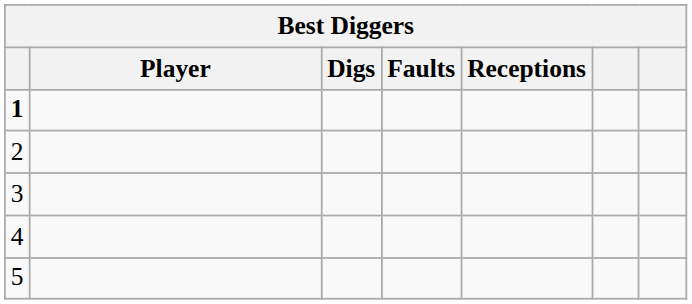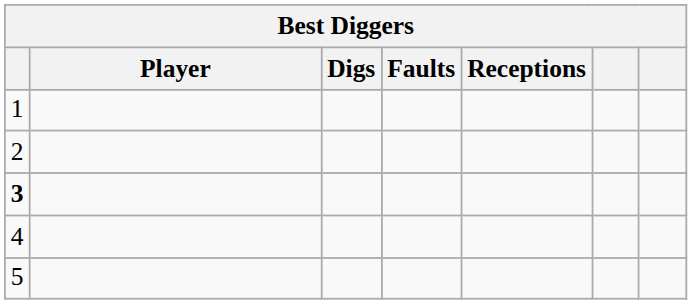(17, 109) bold -> (17, 109) normal
(17, 194) normal -> (17, 194) bold
